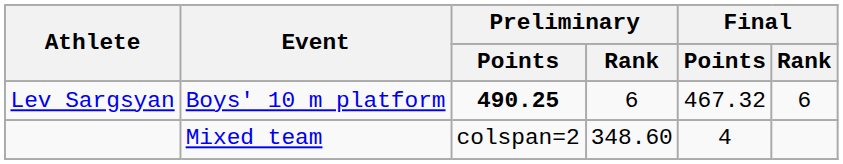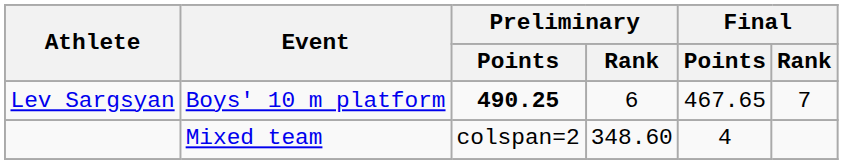(725, 100) 467.32 -> (725, 100) 467.65
(804, 100) 6 -> (804, 100) 7
